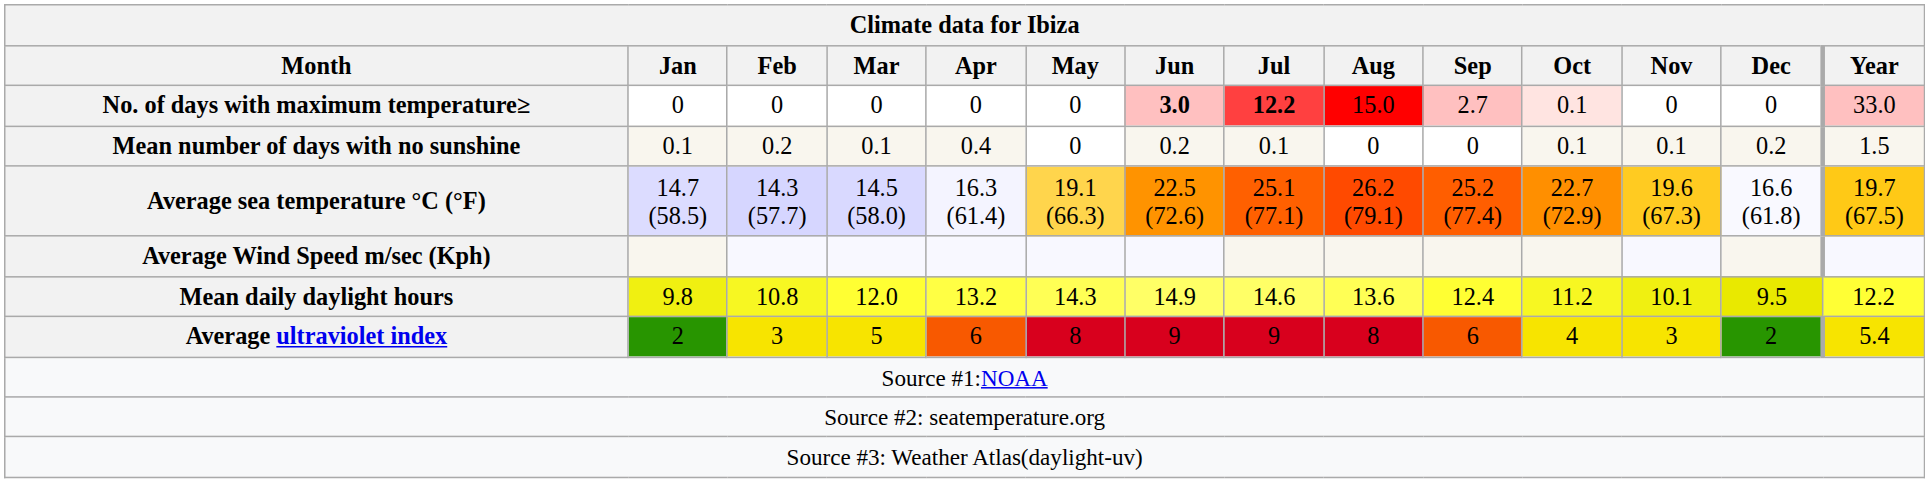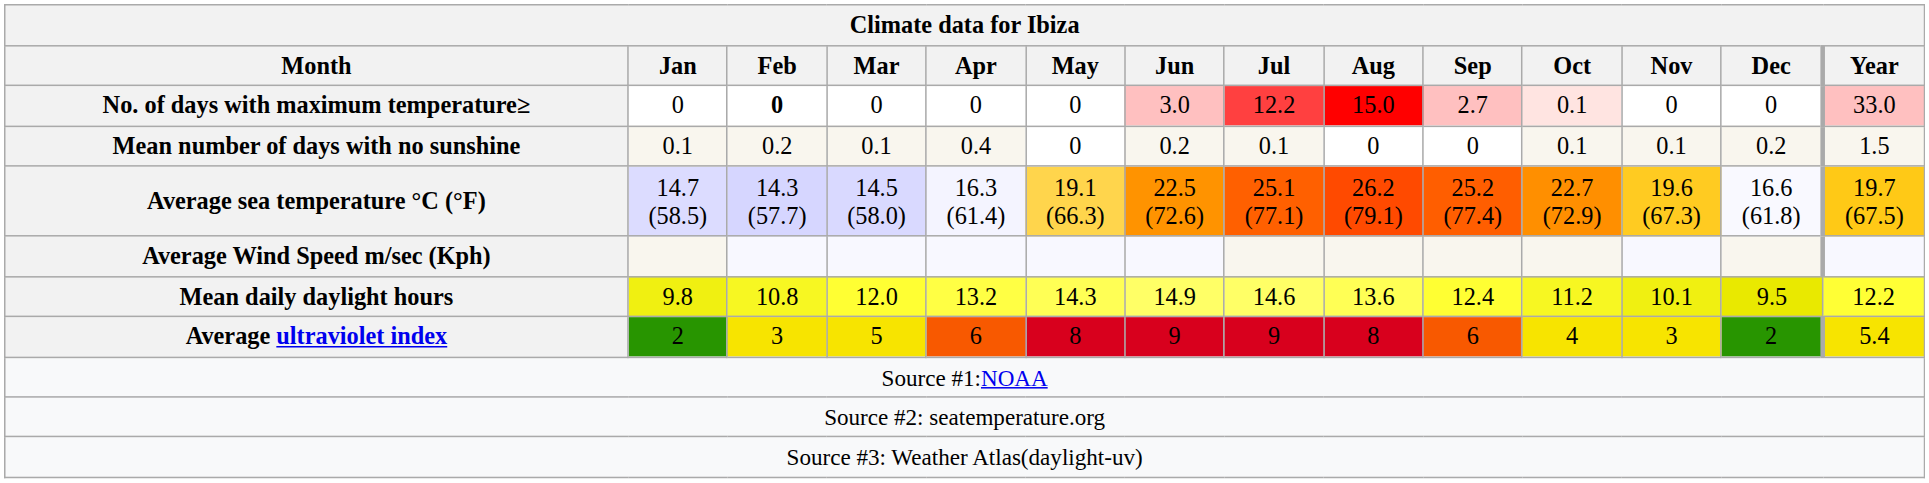(777, 106) normal -> (777, 106) bold
(1175, 106) bold -> (1175, 106) normal
(1274, 106) bold -> (1274, 106) normal
